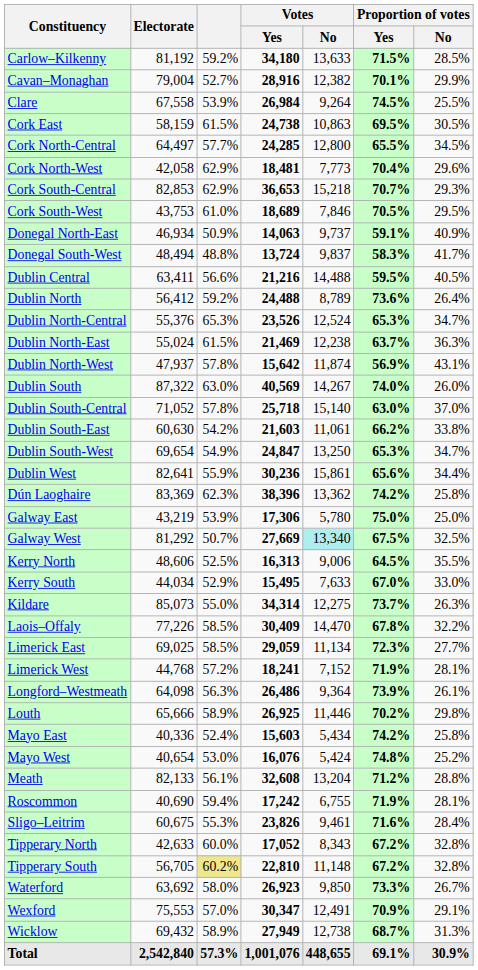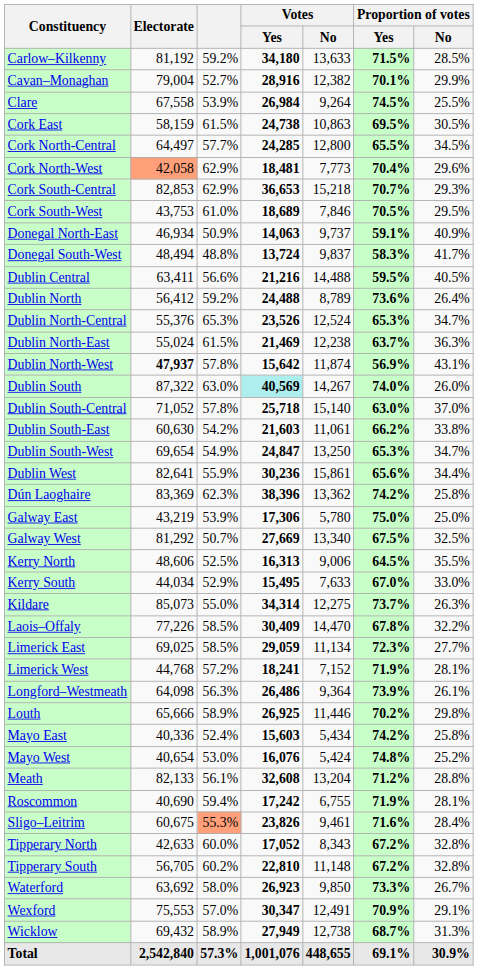(175, 168) no background -> (175, 168) lightsalmon background
(175, 364) normal -> (175, 364) bold
(281, 386) no background -> (281, 386) paleturquoise background
(332, 539) paleturquoise background -> (332, 539) no background
(220, 822) no background -> (220, 822) lightsalmon background
(220, 866) khaki background -> (220, 866) no background
